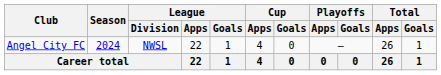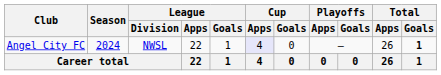(260, 45) no background -> (260, 45) lavender background
(419, 45) normal -> (419, 45) bold
